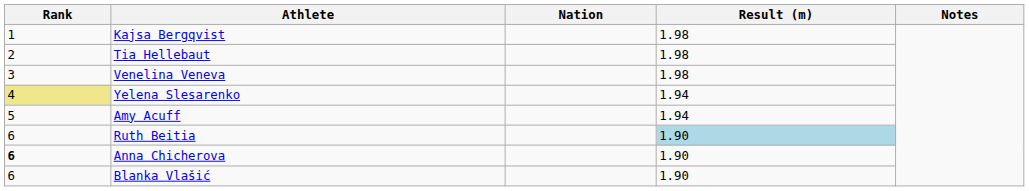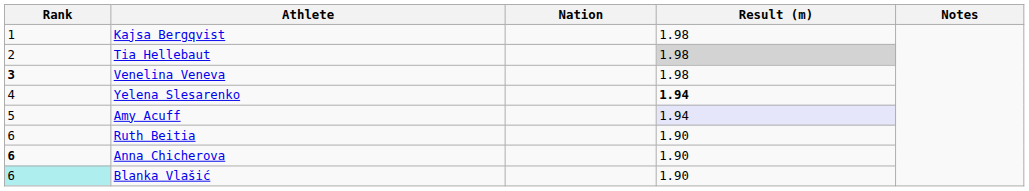(674, 55) no background -> (674, 55) lightgrey background
(11, 75) normal -> (11, 75) bold
(11, 95) khaki background -> (11, 95) no background
(674, 95) normal -> (674, 95) bold
(674, 115) no background -> (674, 115) lavender background
(674, 135) lightblue background -> (674, 135) no background
(11, 176) no background -> (11, 176) paleturquoise background
